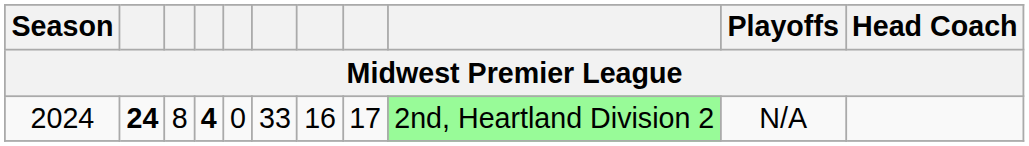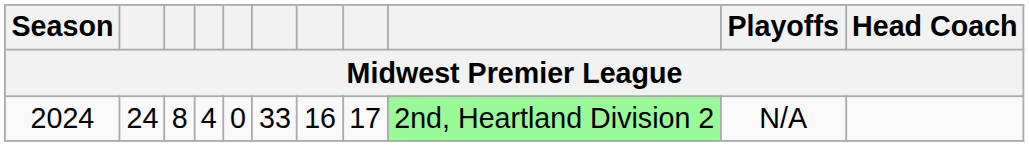(143, 118) bold -> (143, 118) normal
(209, 118) bold -> (209, 118) normal
